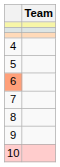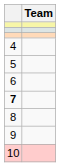(13, 82) lightsalmon background -> (13, 82) no background
(13, 99) normal -> (13, 99) bold
